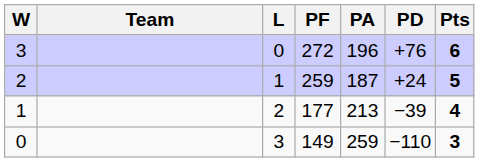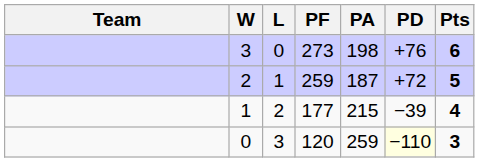columns swapped: (150, 19) <-> (21, 19)
(318, 50) 272 -> (318, 50) 273
(362, 50) 196 -> (362, 50) 198
(410, 80) +24 -> (410, 80) +72
(362, 111) 213 -> (362, 111) 215
(318, 141) 149 -> (318, 141) 120
(410, 141) no background -> (410, 141) lightyellow background
